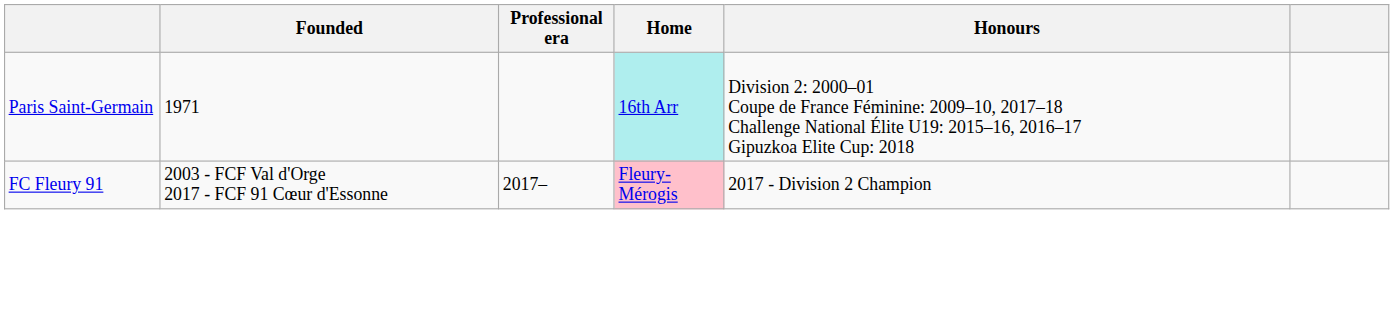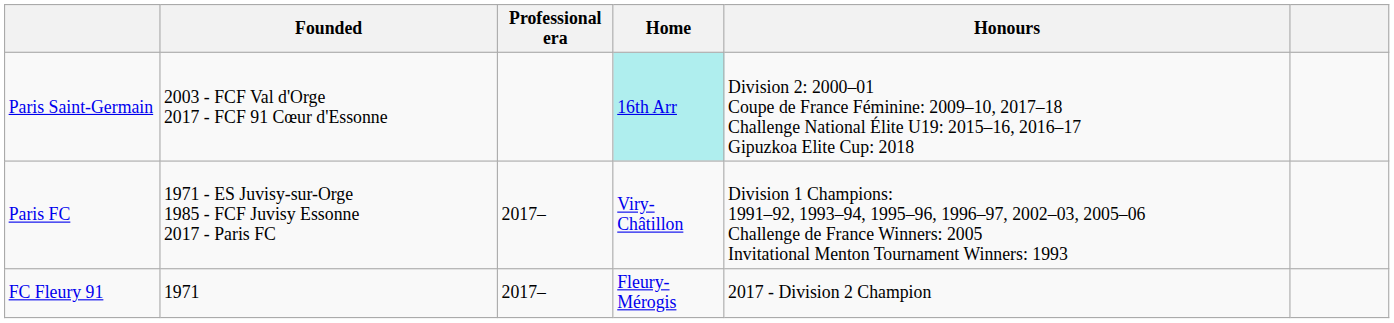(182, 106) 1971 -> (276, 106) 2003 - FCF Val d'Orge 2017 - FCF 91 Cœur d'Essonne
+ row: (39, 214)
(276, 184) 2003 - FCF Val d'Orge 2017 - FCF 91 Cœur d'Essonne -> (182, 292) 1971
(648, 184) pink background -> (647, 292) no background
